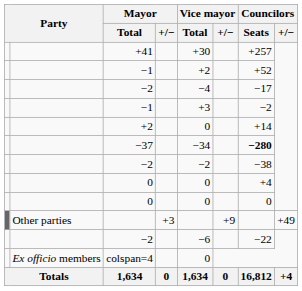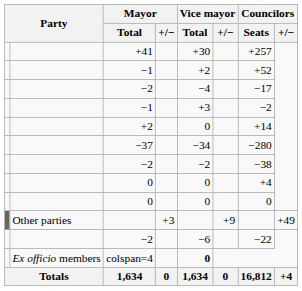(260, 145) bold -> (260, 145) normal
(207, 258) normal -> (207, 258) bold
